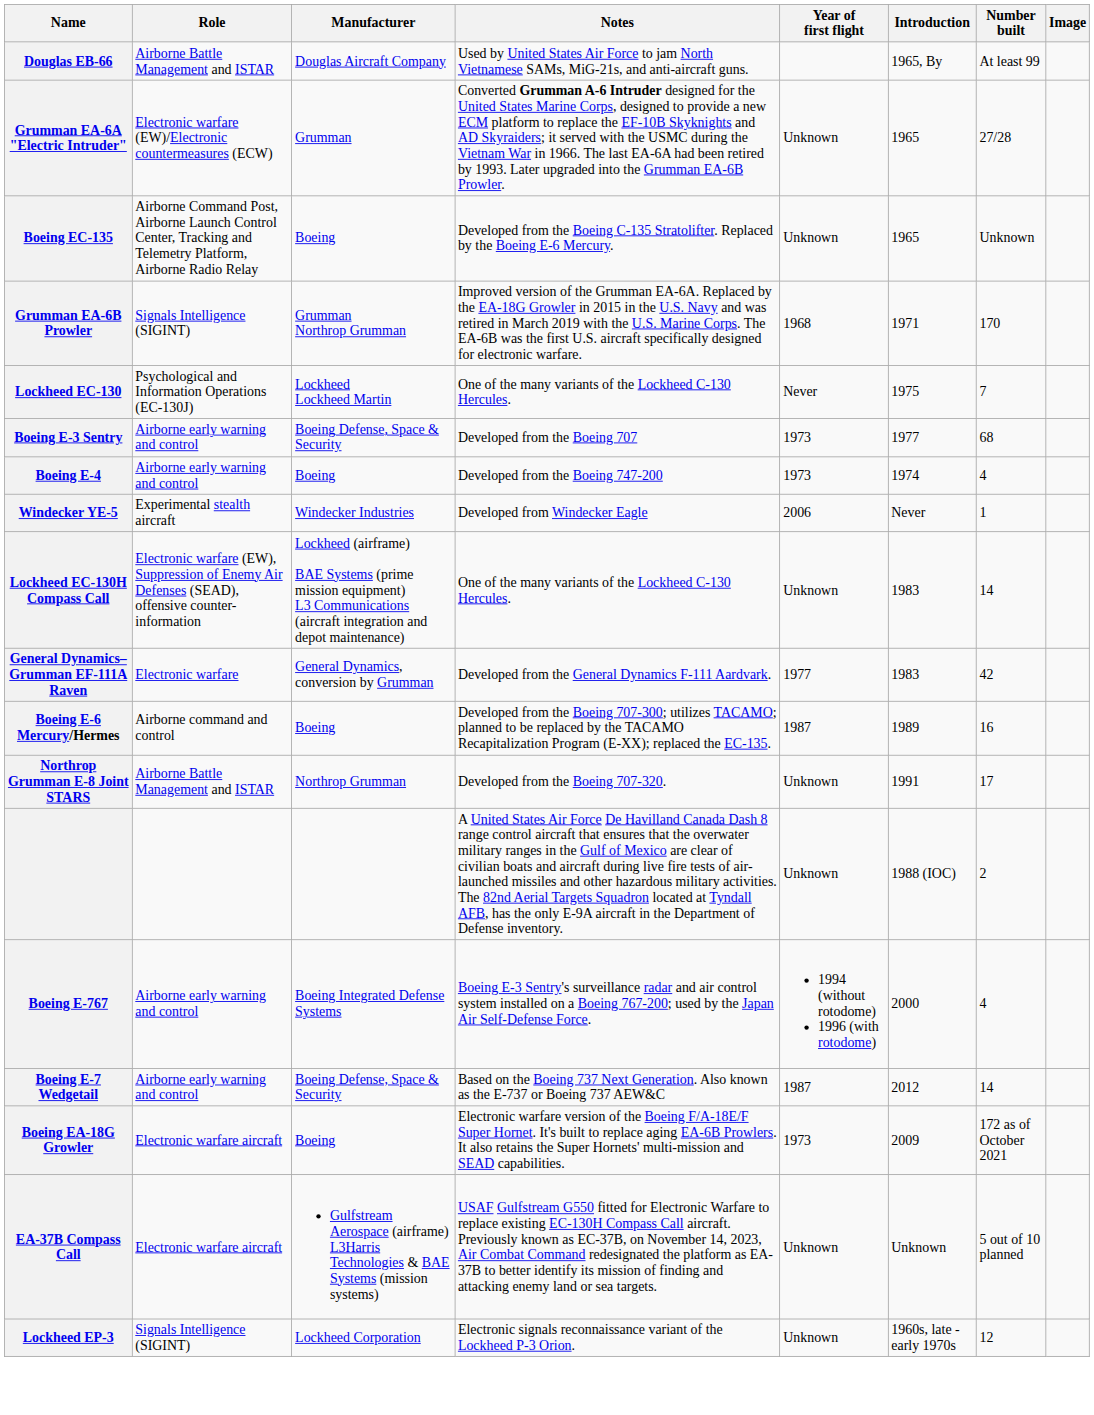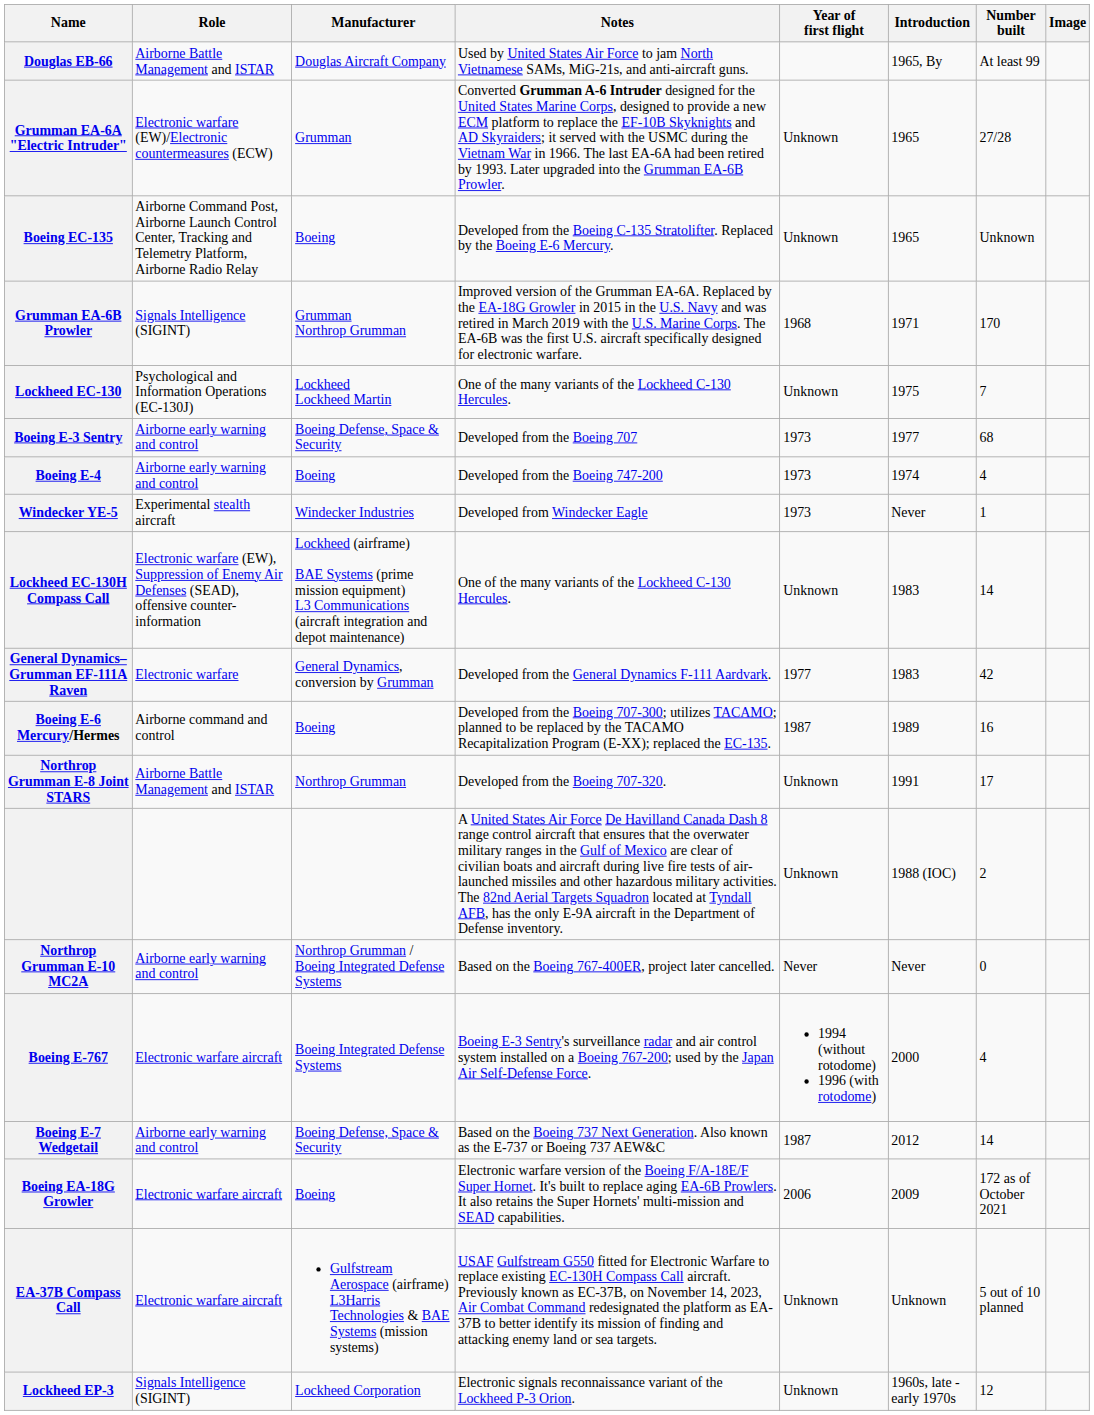(800, 392) Never -> (811, 392) Unknown
(797, 513) 2006 -> (797, 513) 1973
+ row: (68, 966)
(201, 1004) Airborne early warning and control -> (209, 1057) Electronic warfare aircraft
(797, 1140) 1973 -> (797, 1193) 2006
